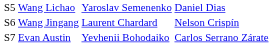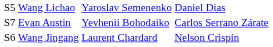rows swapped: (48, 22) <-> (44, 37)
